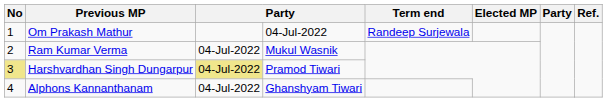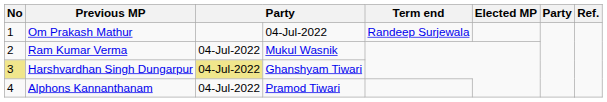(303, 69) Pramod Tiwari -> (314, 69) Ghanshyam Tiwari
(314, 87) Ghanshyam Tiwari -> (303, 87) Pramod Tiwari
